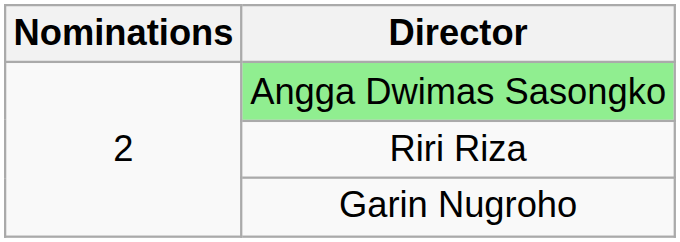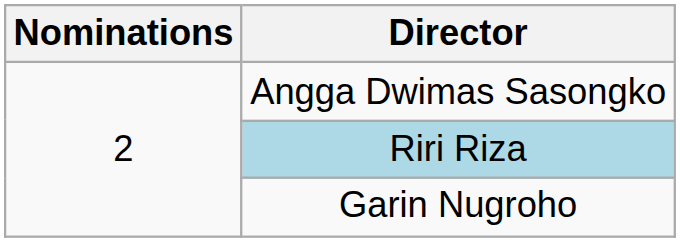(458, 90) lightgreen background -> (458, 90) no background
(458, 148) no background -> (458, 148) lightblue background
